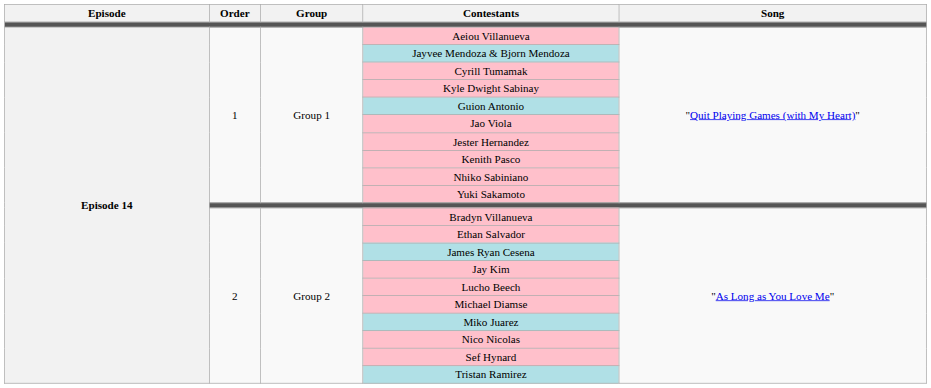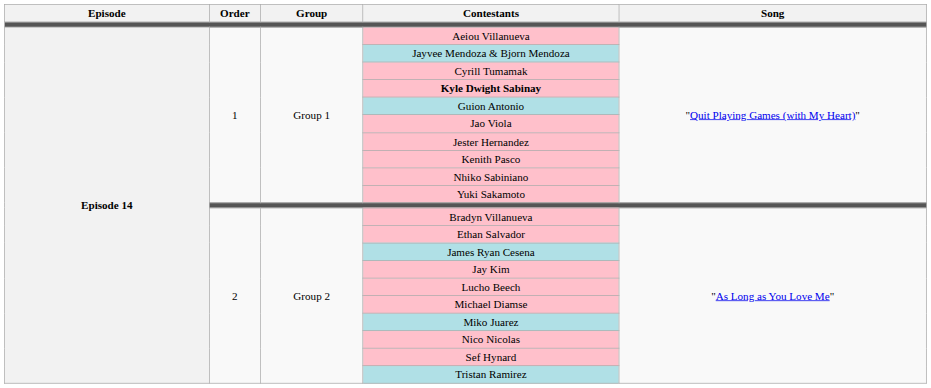(491, 89) normal -> (491, 89) bold
